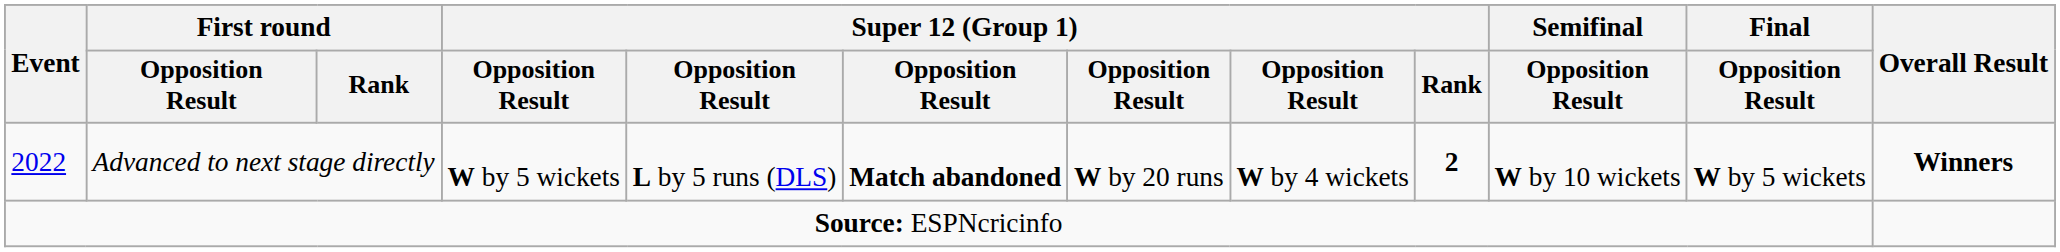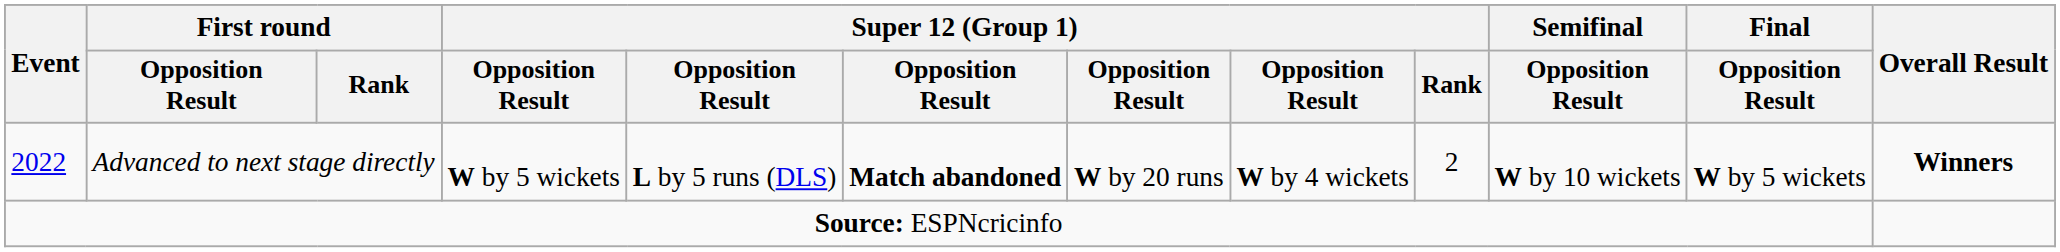(1452, 161) bold -> (1452, 161) normal
